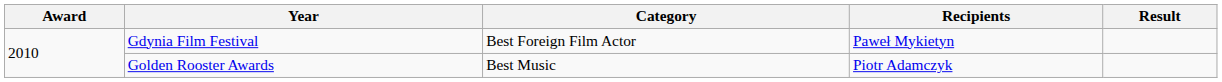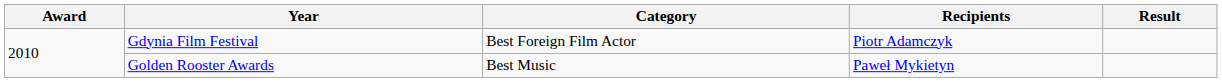(904, 41) Paweł Mykietyn -> (903, 41) Piotr Adamczyk
(903, 65) Piotr Adamczyk -> (904, 65) Paweł Mykietyn
